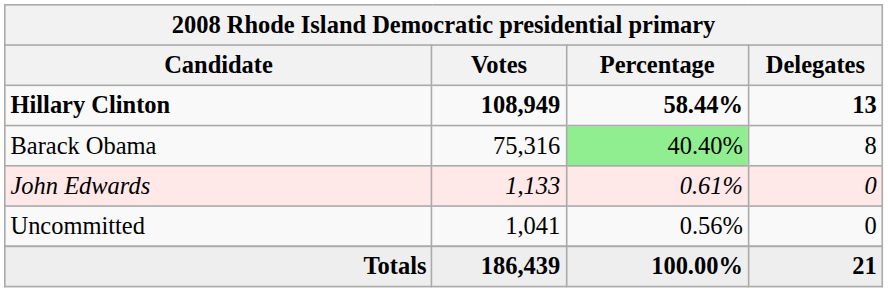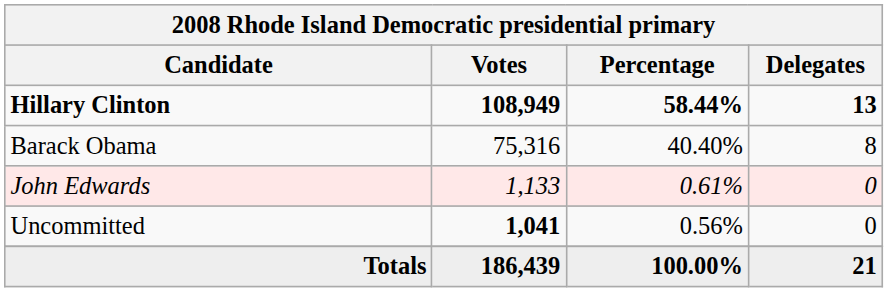(705, 145) lightgreen background -> (705, 145) no background
(533, 226) normal -> (533, 226) bold
